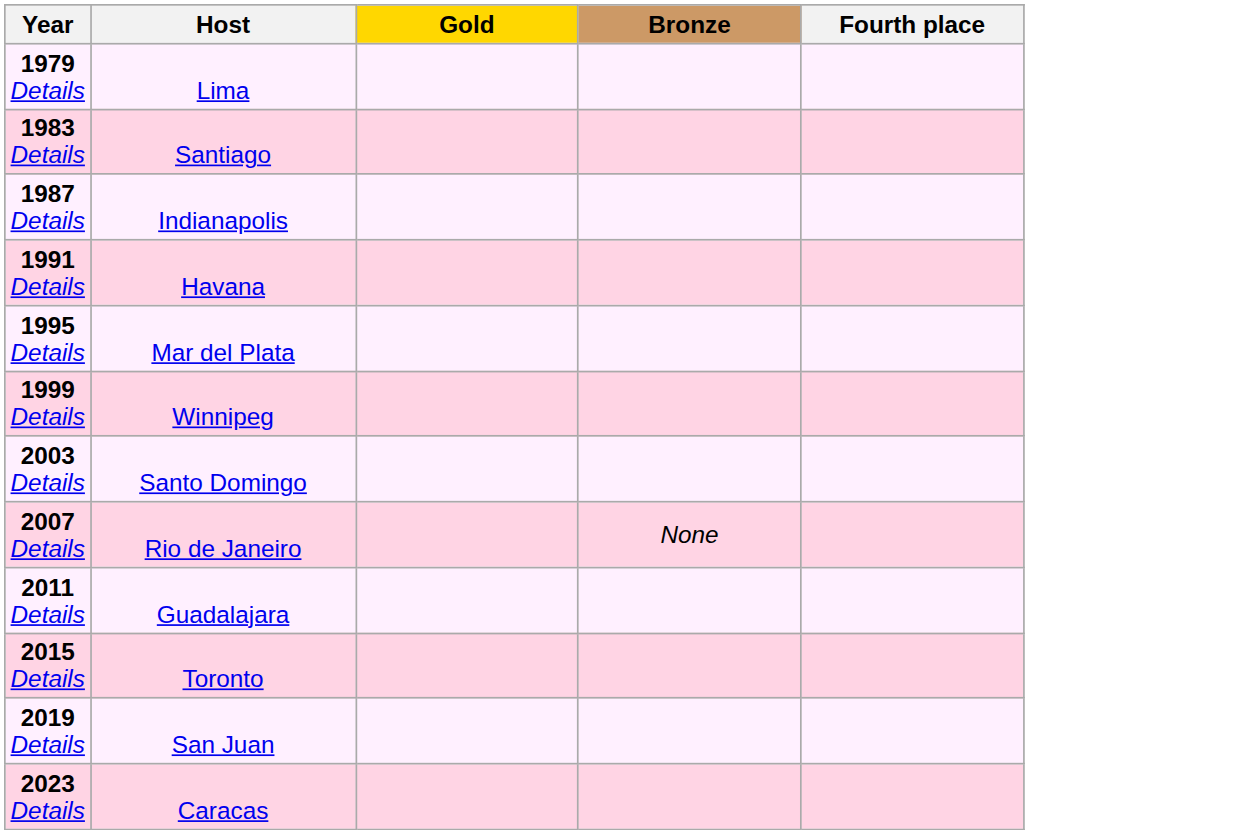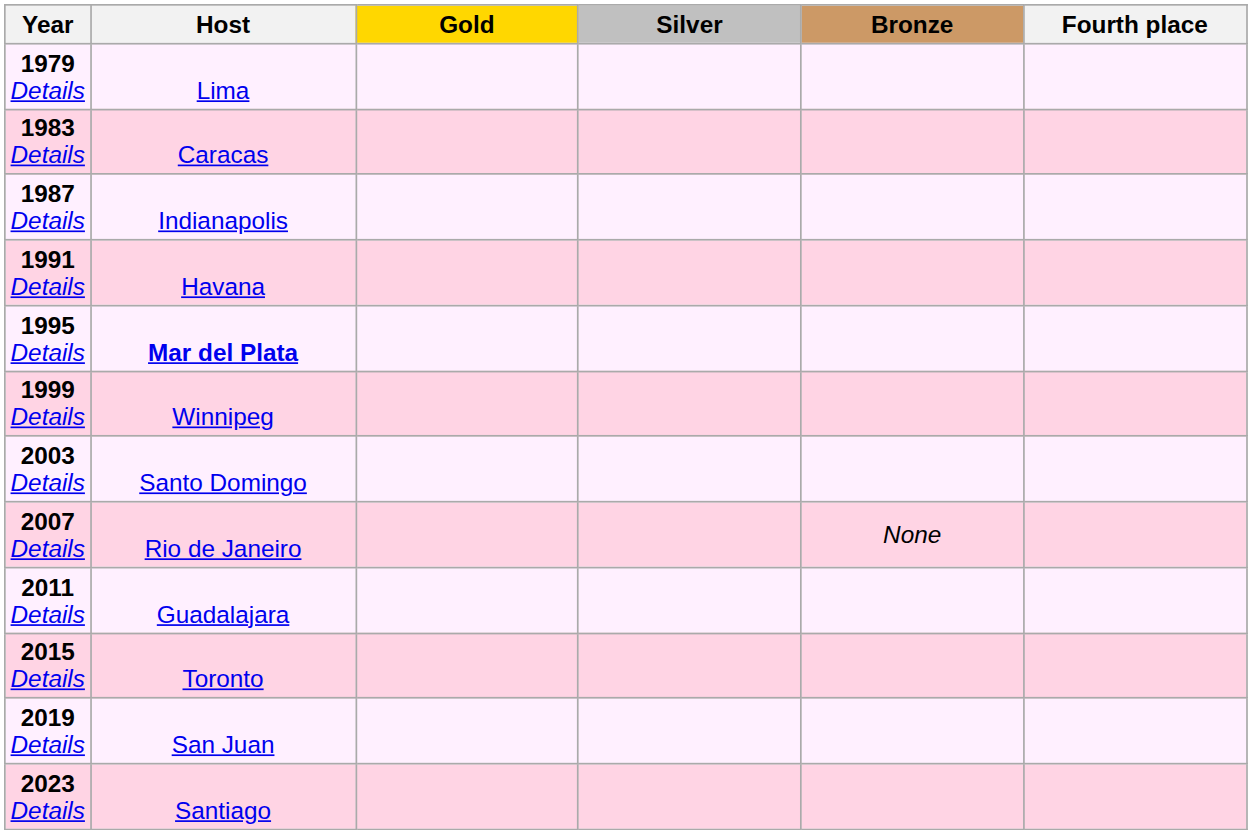+ column: (689, 24)
(223, 155) Santiago -> (223, 155) Caracas
(223, 352) normal -> (223, 352) bold
(223, 810) Caracas -> (223, 810) Santiago
